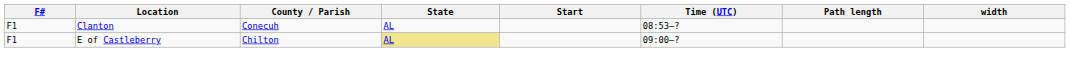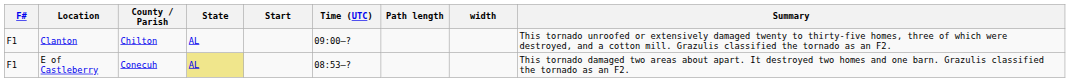+ column: (791, 16)
(260, 26) Conecuh -> (139, 41) Chilton
(661, 26) 08:53–? -> (333, 41) 09:00–?
(260, 40) Chilton -> (139, 65) Conecuh
(661, 40) 09:00–? -> (333, 65) 08:53–?
